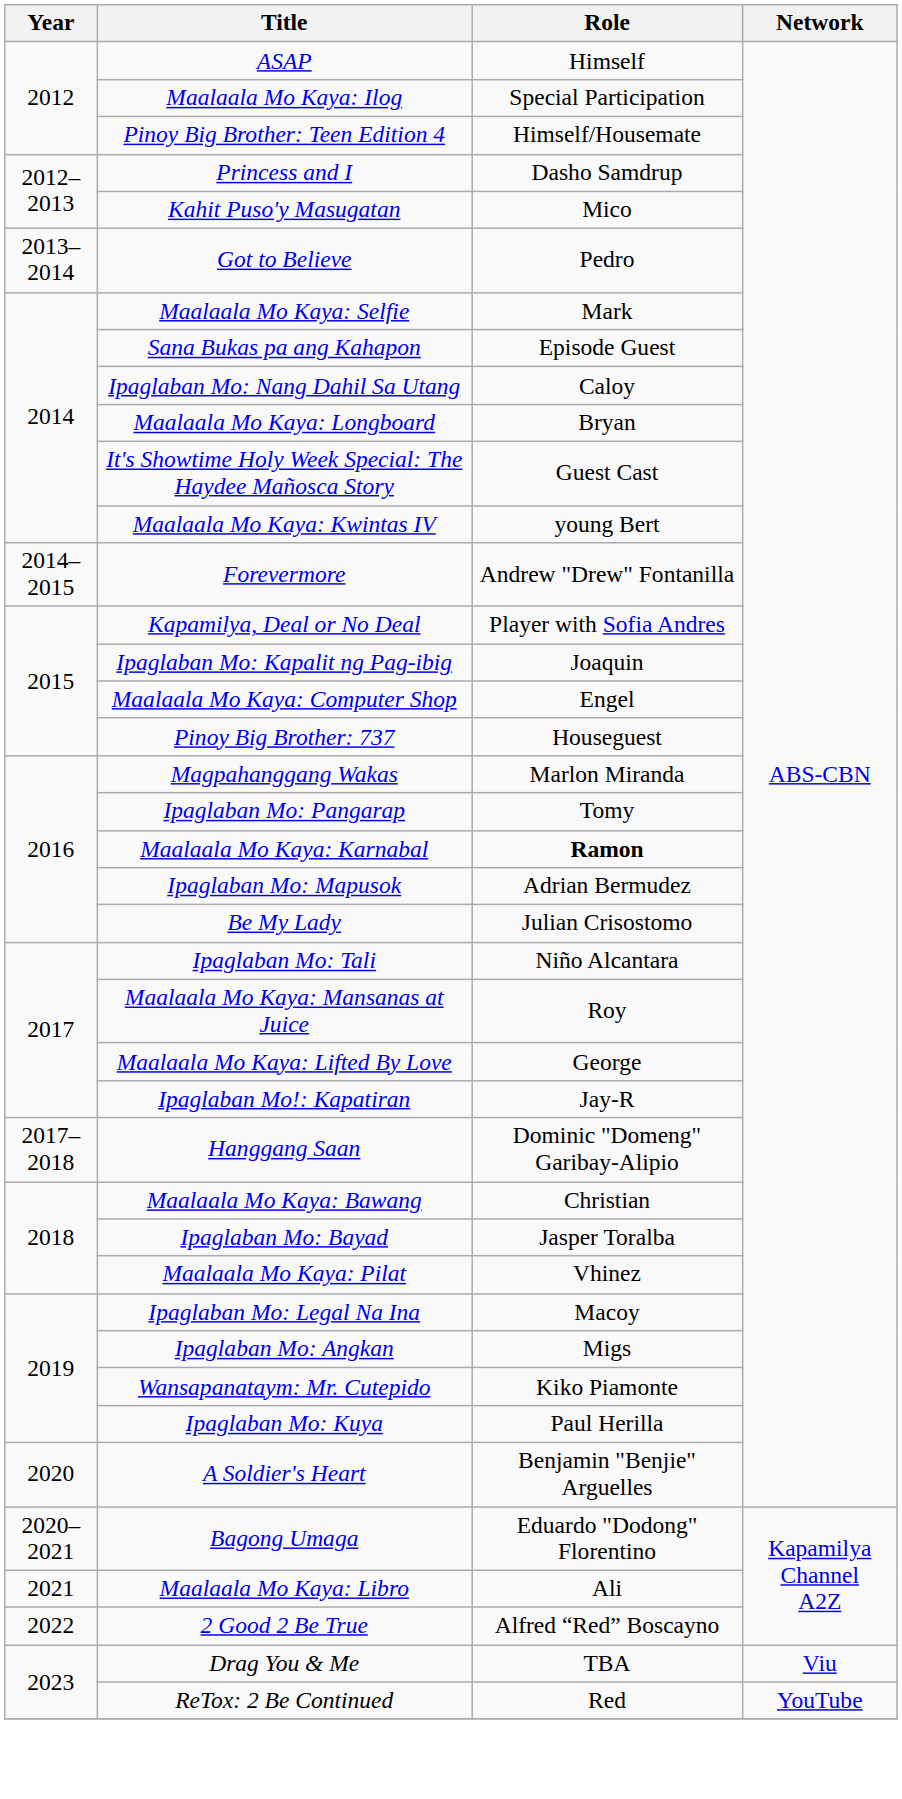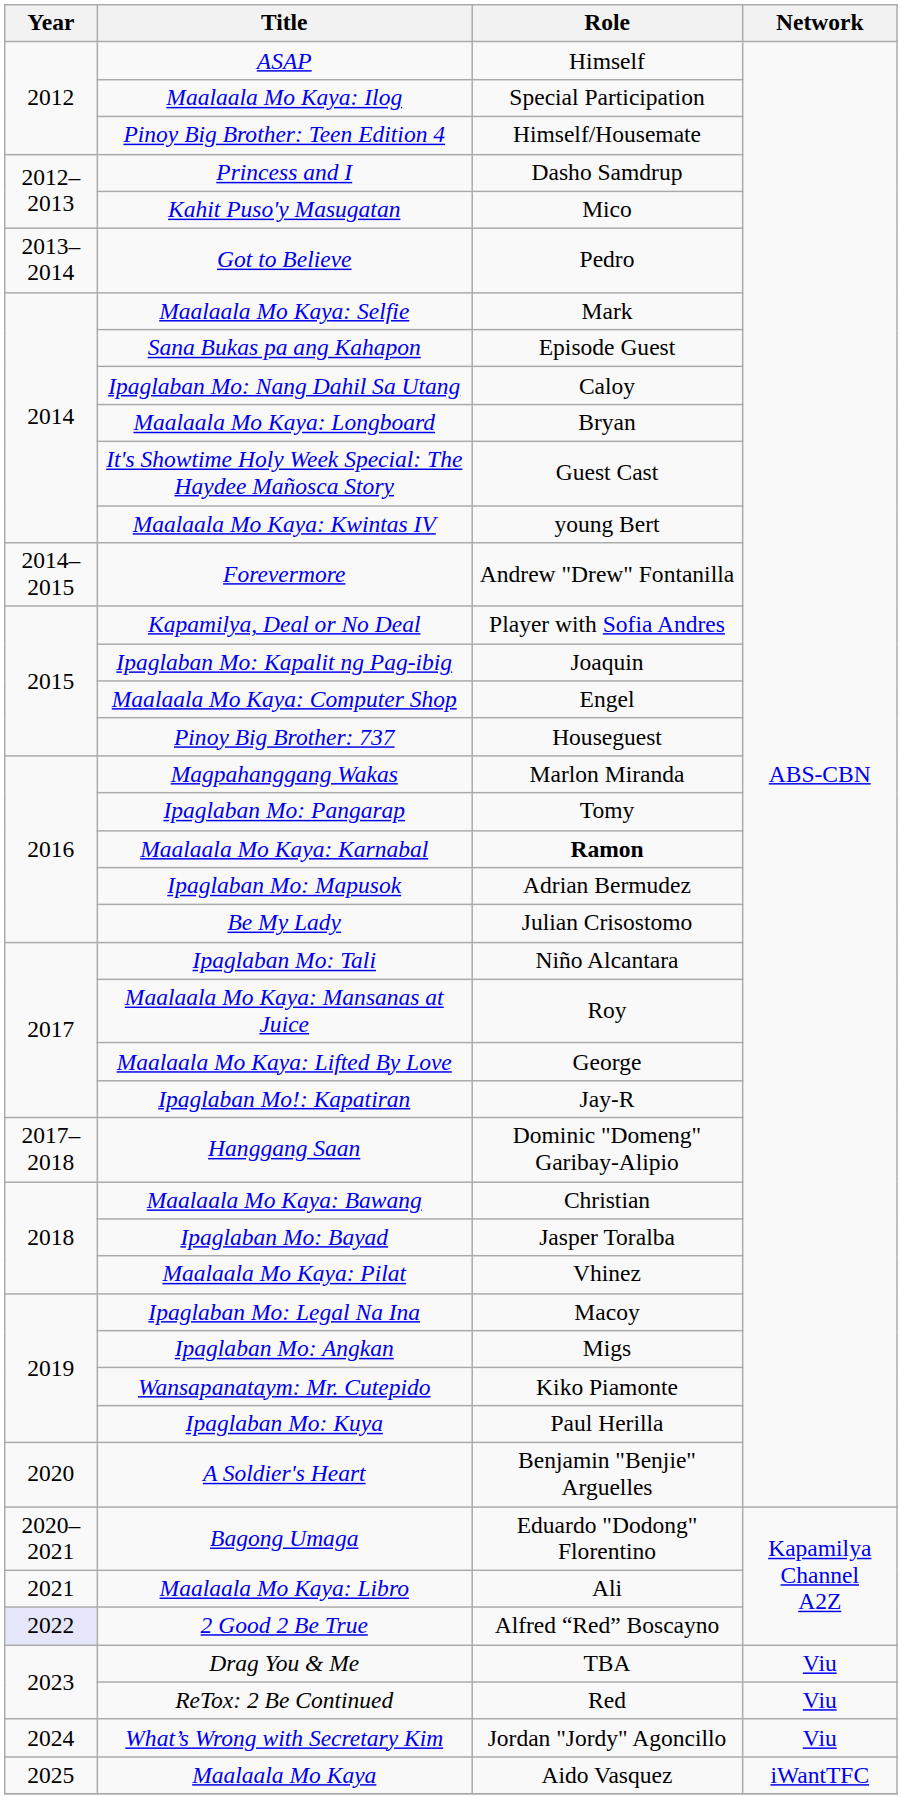(51, 1625) no background -> (51, 1625) lavender background
(820, 1700) YouTube -> (820, 1700) Viu
+ row: (284, 1737)
+ row: (284, 1775)
